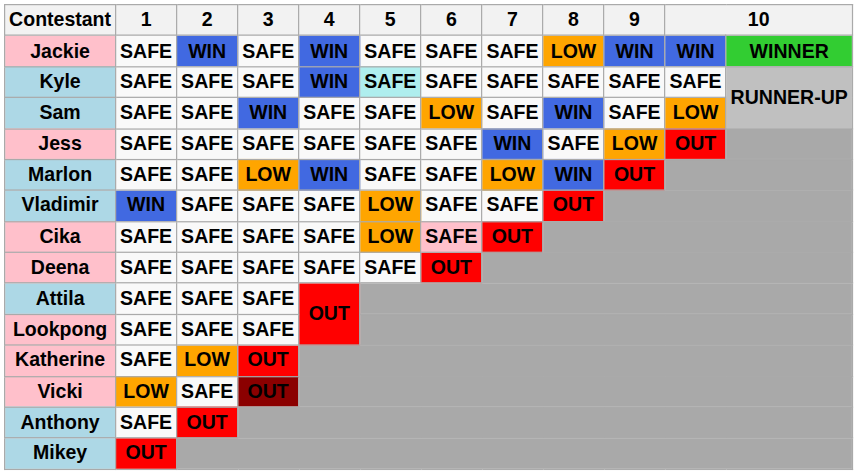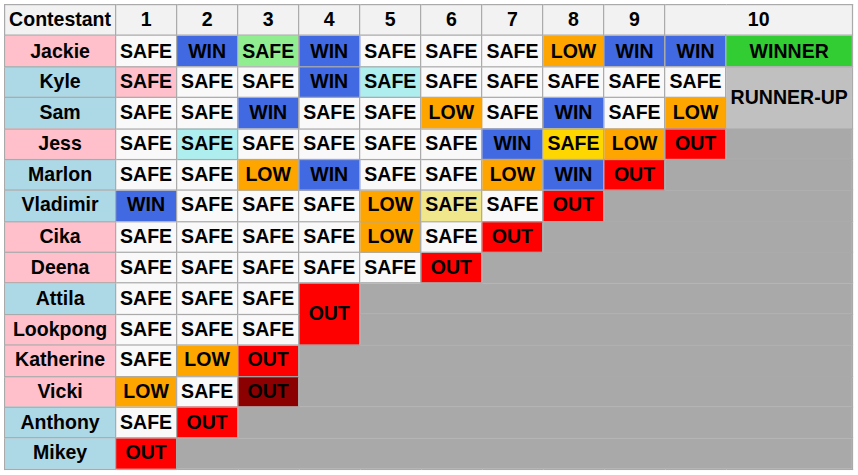(268, 50) no background -> (268, 50) lightgreen background
(146, 81) no background -> (146, 81) pink background
(207, 143) no background -> (207, 143) paleturquoise background
(573, 143) no background -> (573, 143) gold background
(451, 205) no background -> (451, 205) khaki background
(451, 236) pink background -> (451, 236) no background
